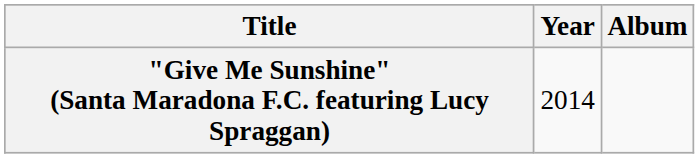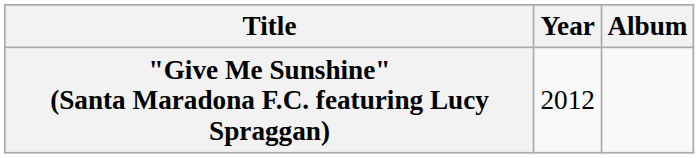(568, 99) 2014 -> (568, 99) 2012
